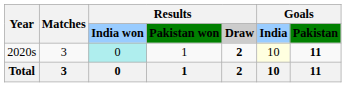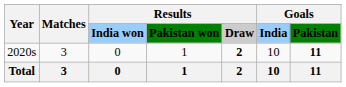(118, 52) paleturquoise background -> (118, 52) no background
(273, 52) lightyellow background -> (273, 52) no background
